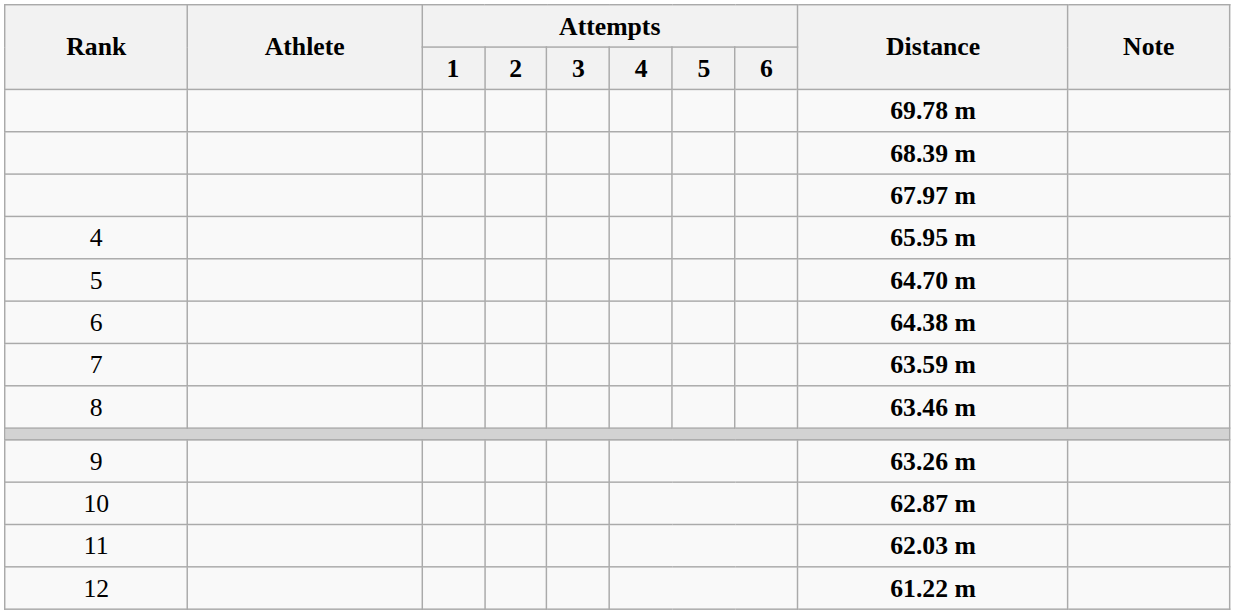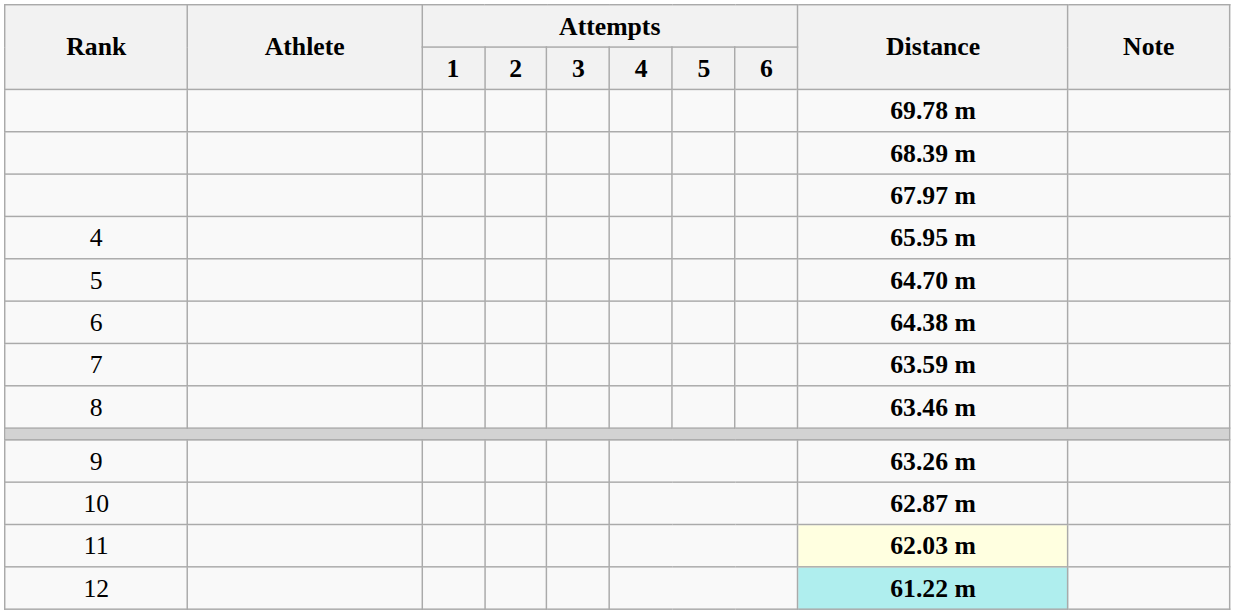(933, 545) no background -> (933, 545) lightyellow background
(933, 588) no background -> (933, 588) paleturquoise background
